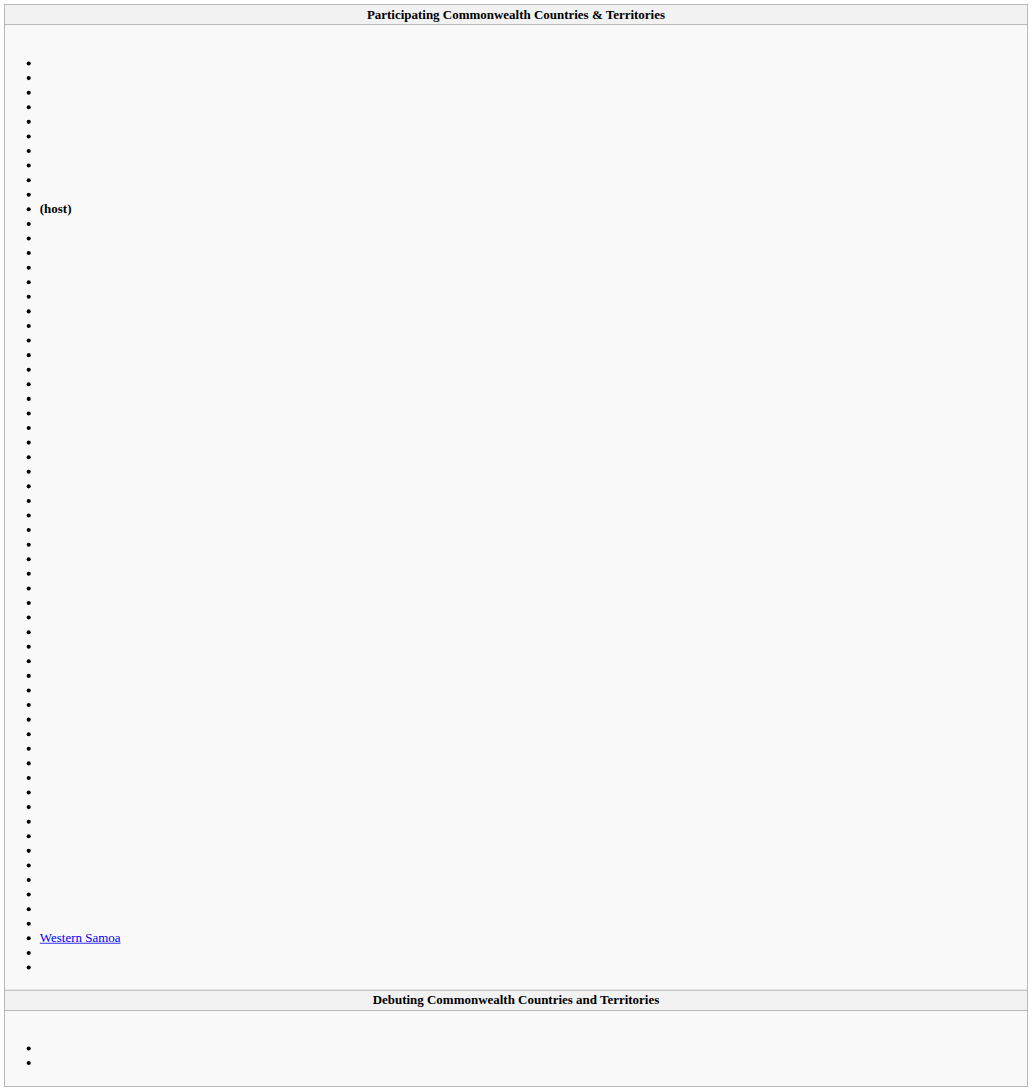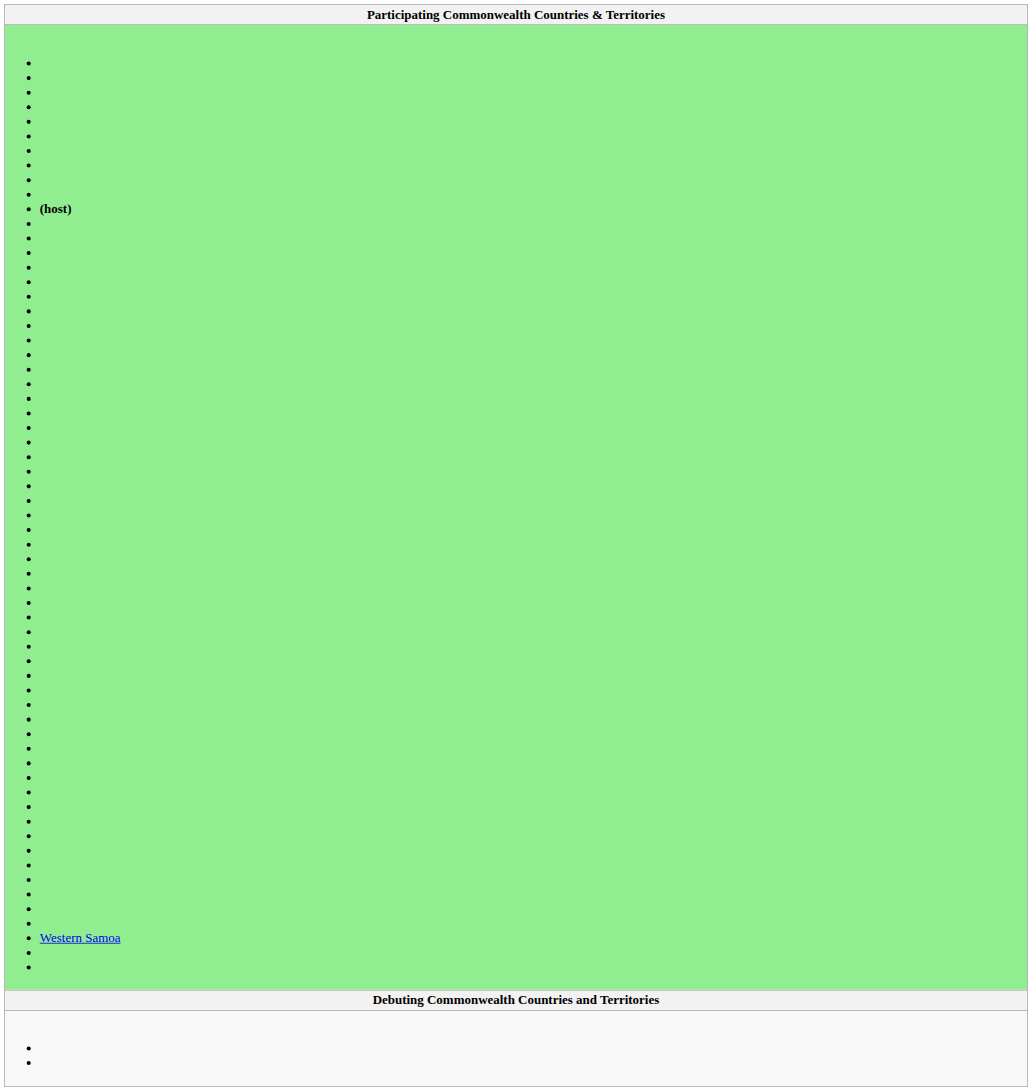(516, 515) no background -> (516, 515) lightgreen background
